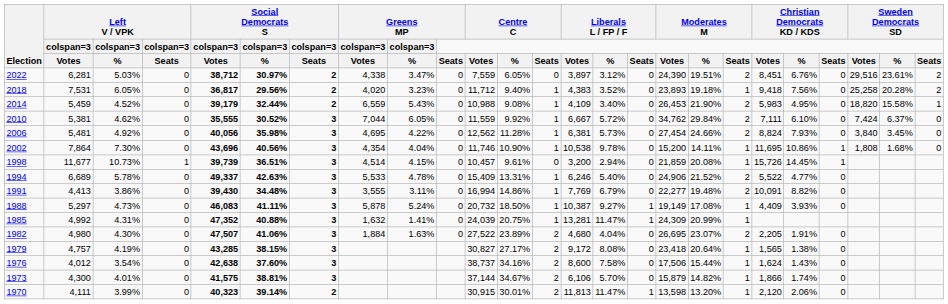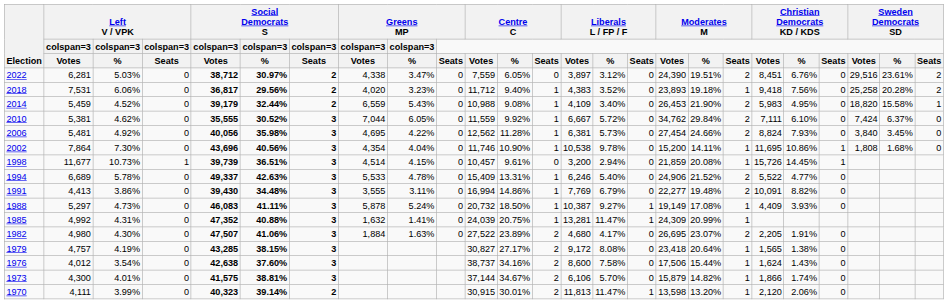(127, 90) 6.05% -> (127, 90) 6.06%
(612, 234) 4.04% -> (612, 234) 4.17%
